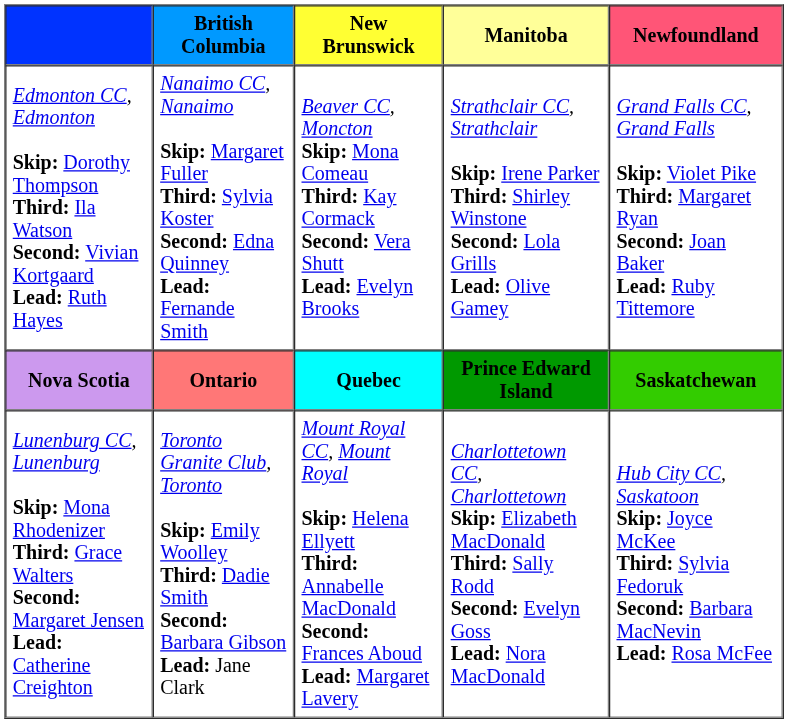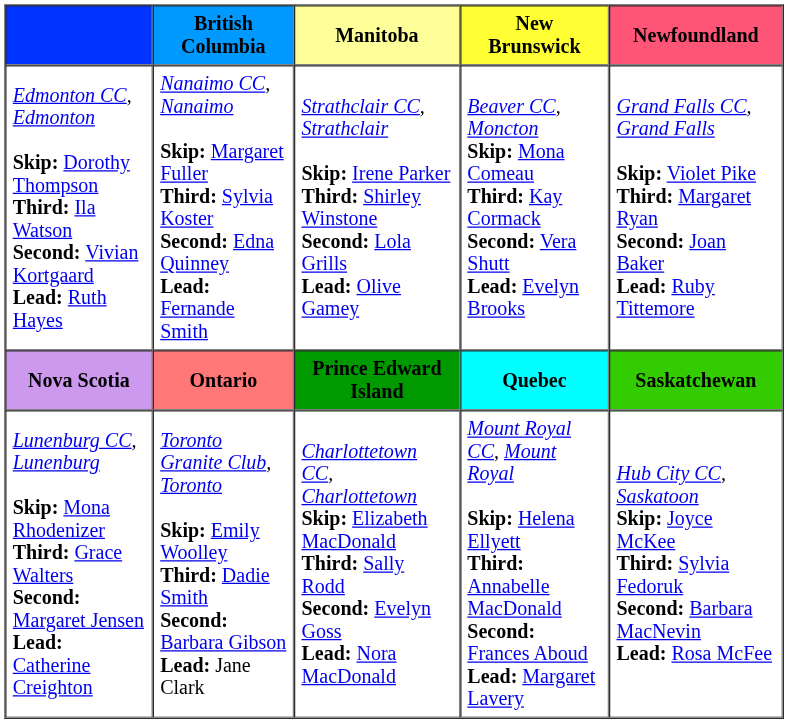columns swapped: (526, 35) <-> (369, 35)
